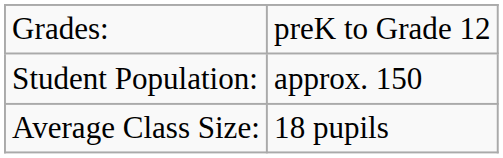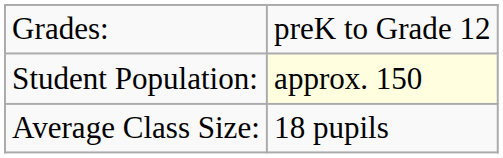(348, 78) no background -> (348, 78) lightyellow background
